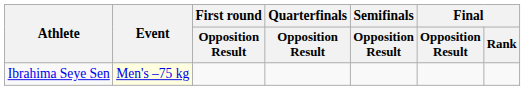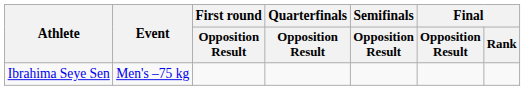(153, 74) lightyellow background -> (153, 74) no background
